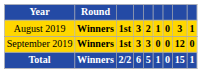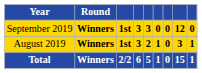rows swapped: (40, 28) <-> (40, 44)
